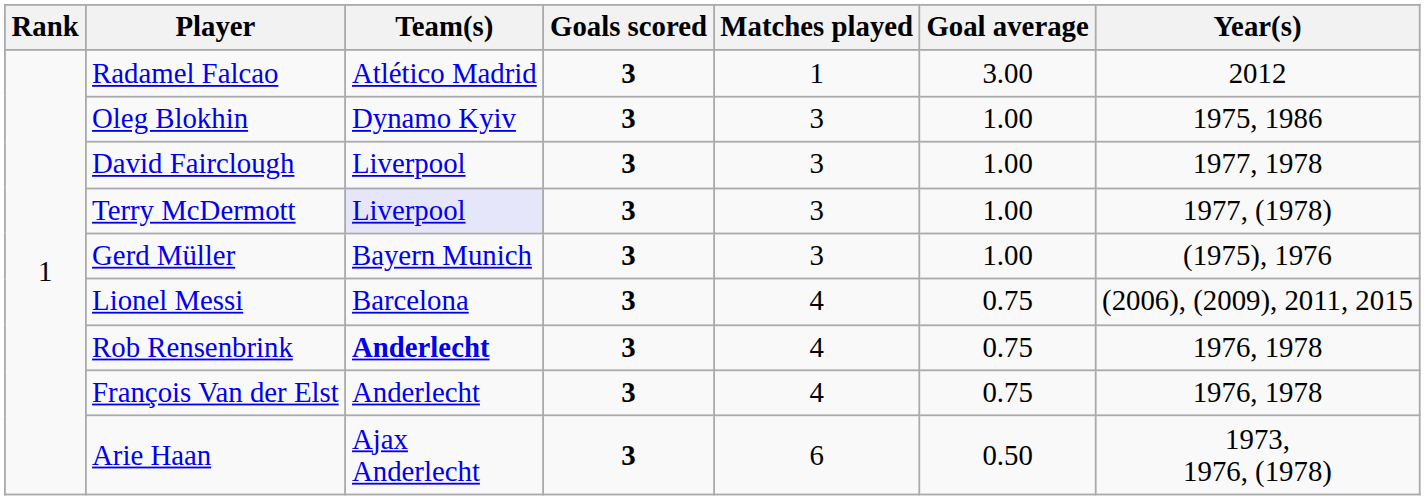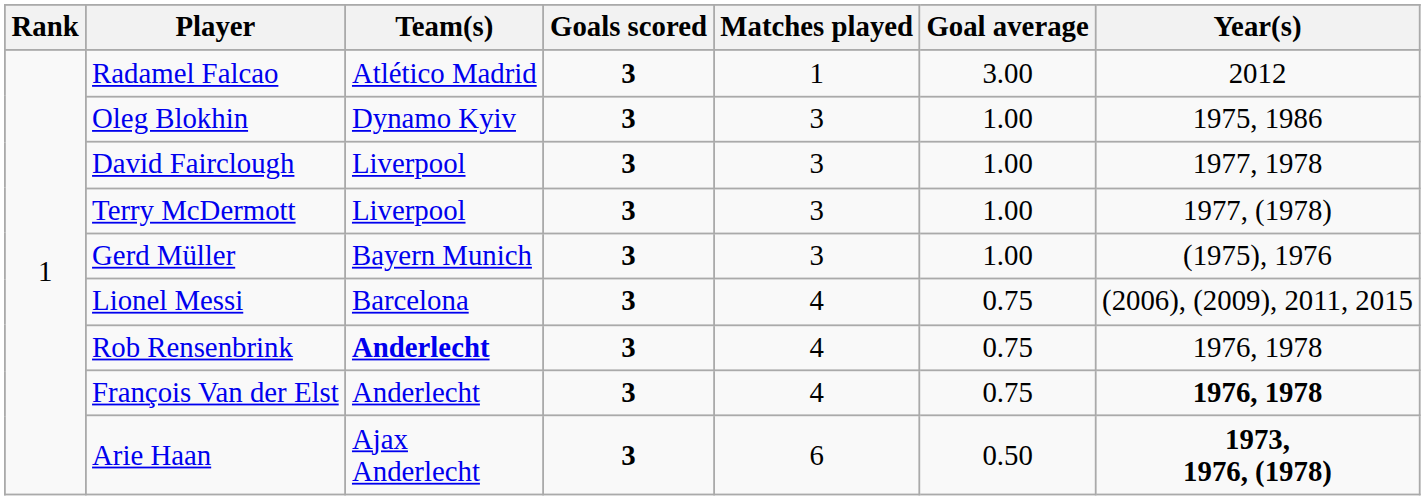(409, 210) lavender background -> (409, 210) no background
(1258, 392) normal -> (1258, 392) bold
(1258, 454) normal -> (1258, 454) bold
